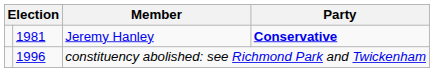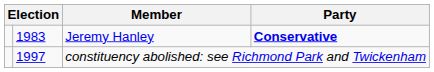(31, 36) 1981 -> (31, 36) 1983
(31, 57) 1996 -> (31, 57) 1997
